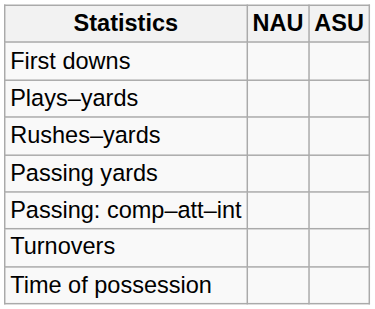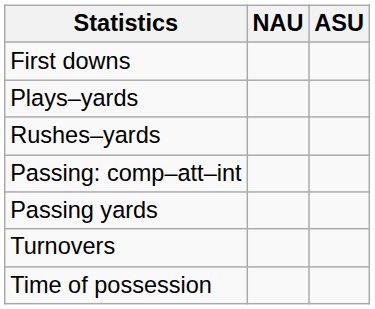rows swapped: (84, 172) <-> (126, 210)
